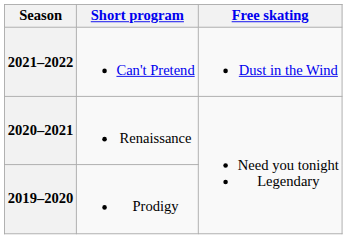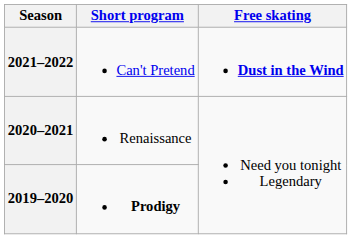(270, 70) normal -> (273, 70) bold
(137, 207) normal -> (137, 207) bold
